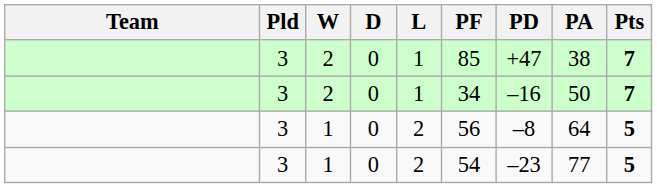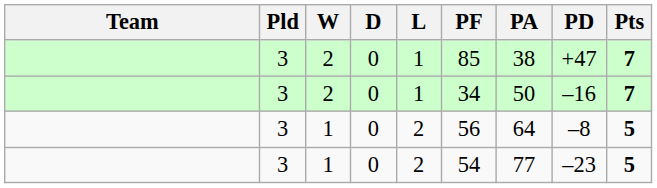columns swapped: (579, 22) <-> (524, 22)
